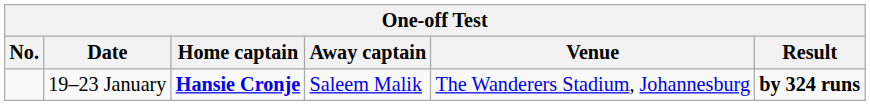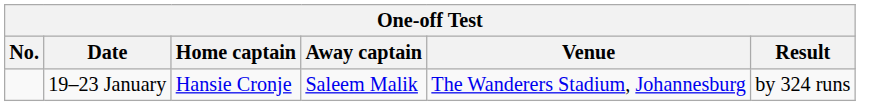(238, 84) bold -> (234, 84) normal
(810, 84) bold -> (803, 84) normal
